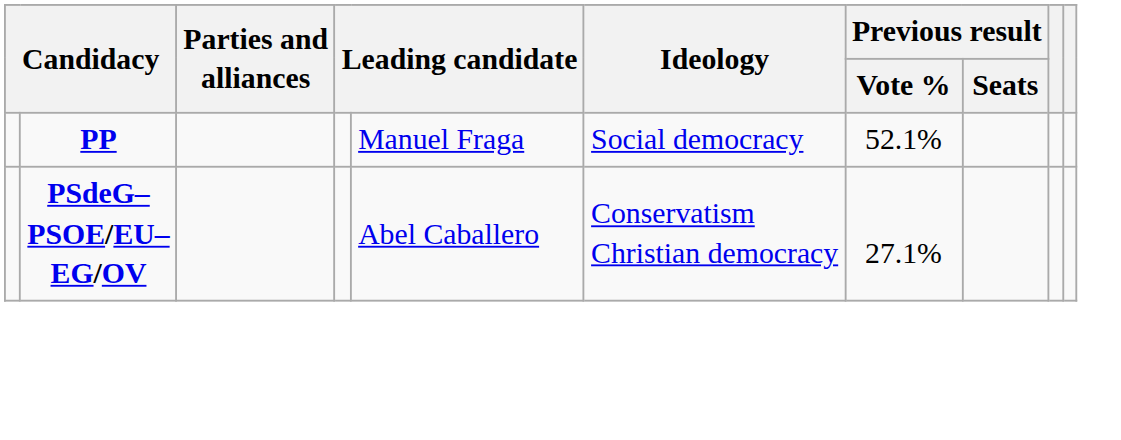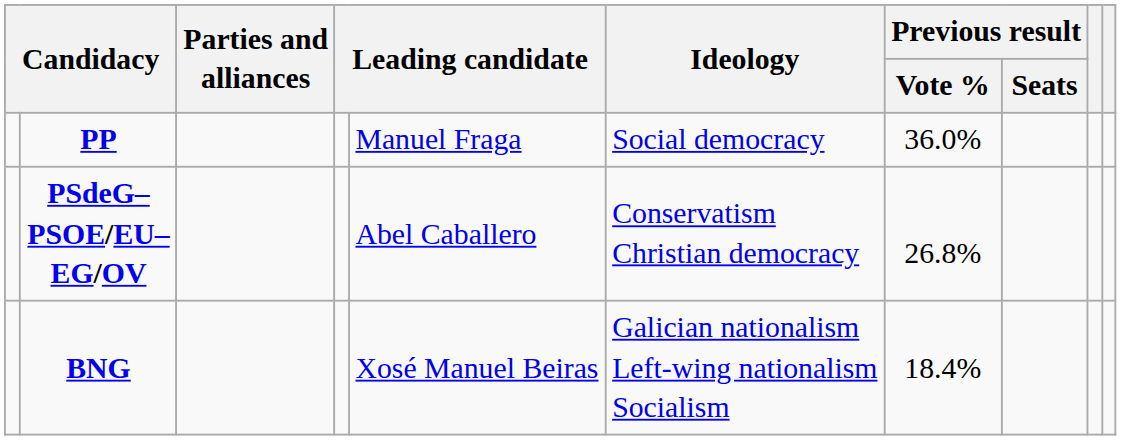(903, 139) 52.1% -> (943, 139) 36.0%
(903, 253) 27.1% -> (943, 253) 26.8%
+ row: (98, 367)
